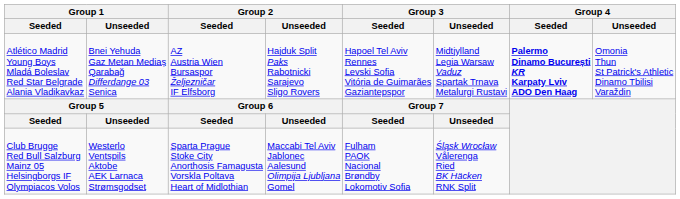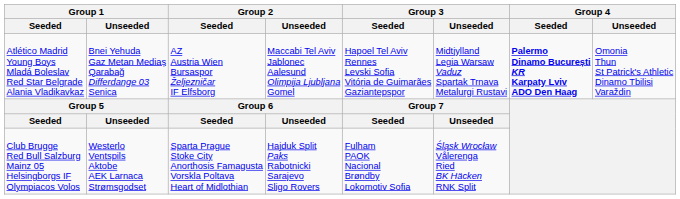(294, 71) Hajduk Split Paks Rabotnicki Sarajevo Sligo Rovers -> (304, 71) Maccabi Tel Aviv Jablonec Aalesund Olimpija Ljubljana Gomel
(304, 166) Maccabi Tel Aviv Jablonec Aalesund Olimpija Ljubljana Gomel -> (294, 166) Hajduk Split Paks Rabotnicki Sarajevo Sligo Rovers
